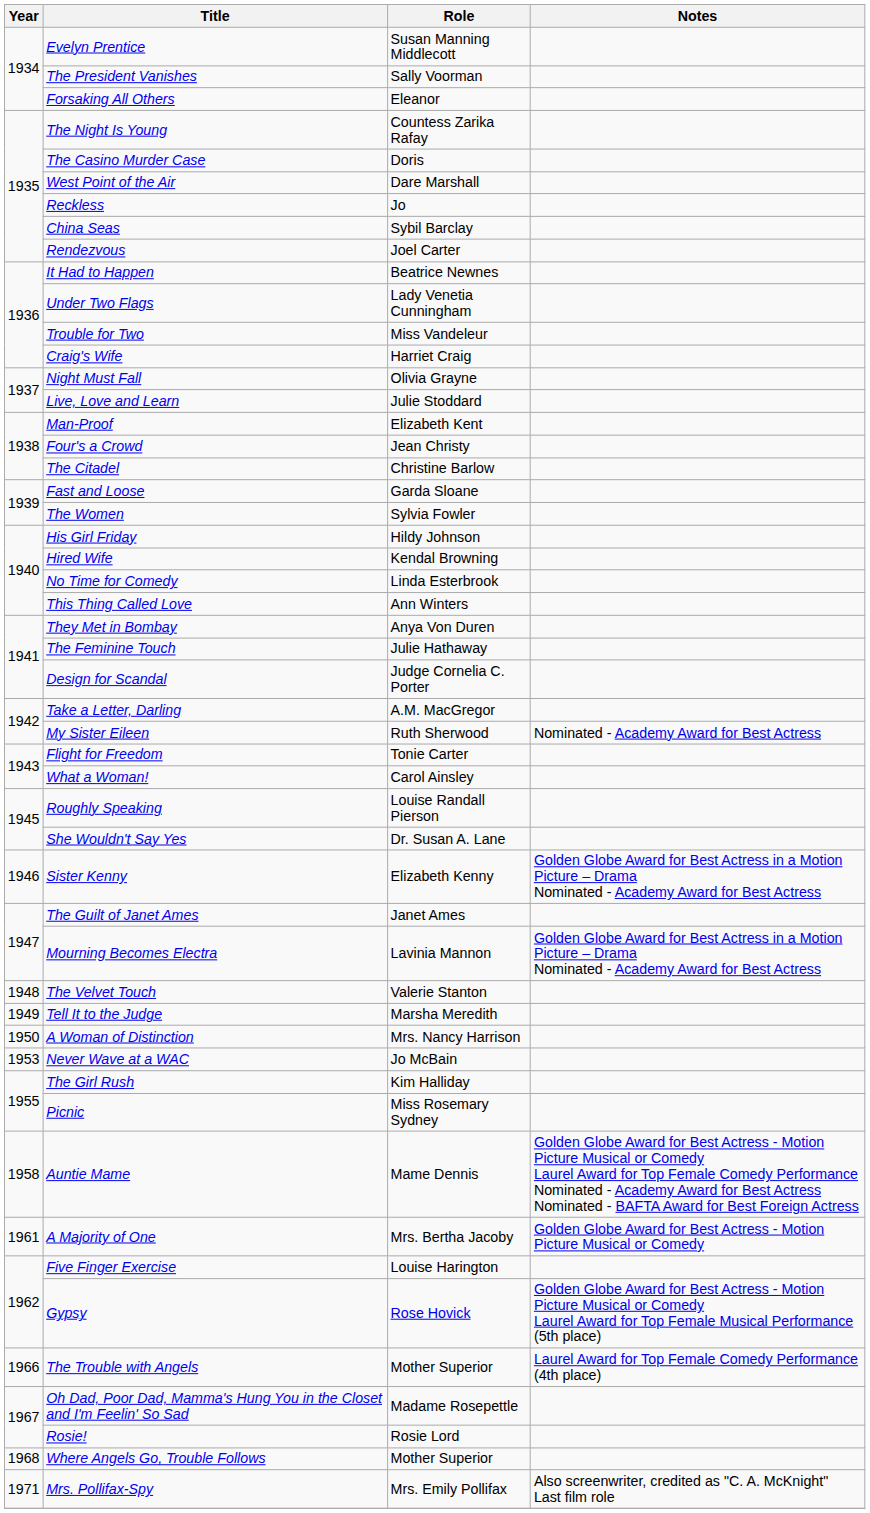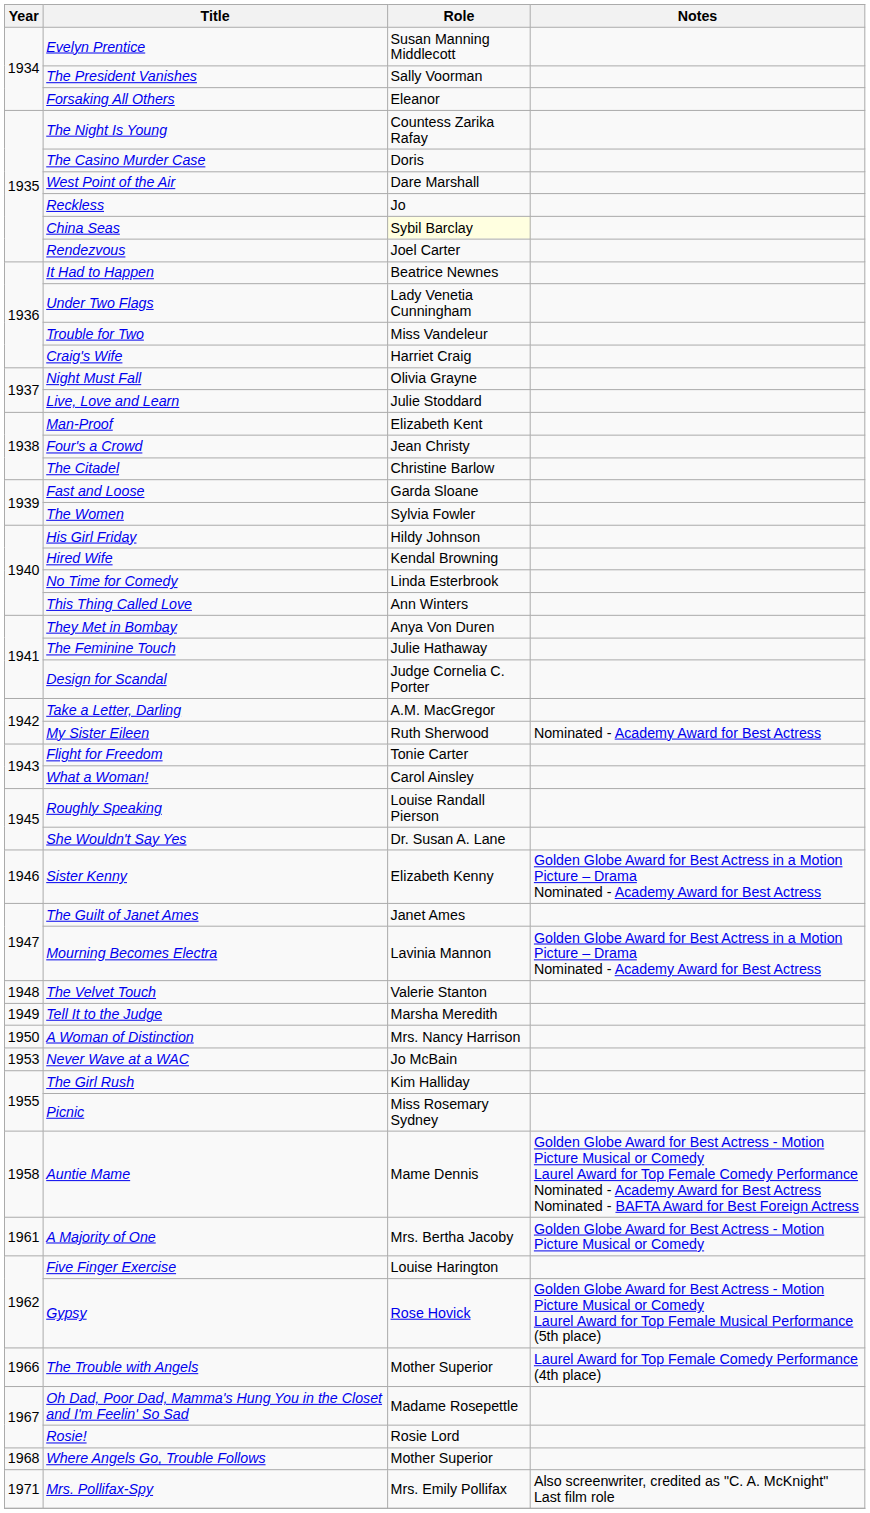(432, 228) no background -> (432, 228) lightyellow background
